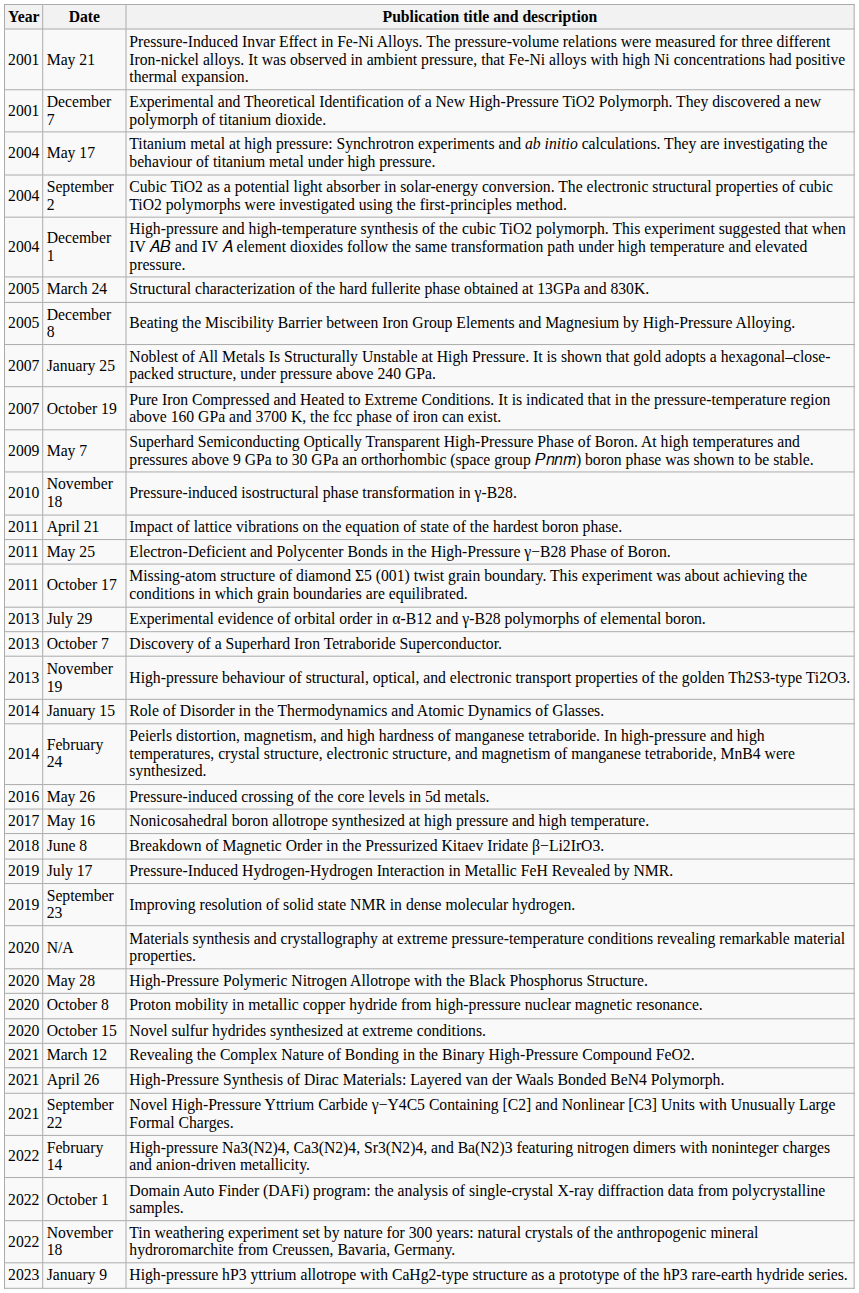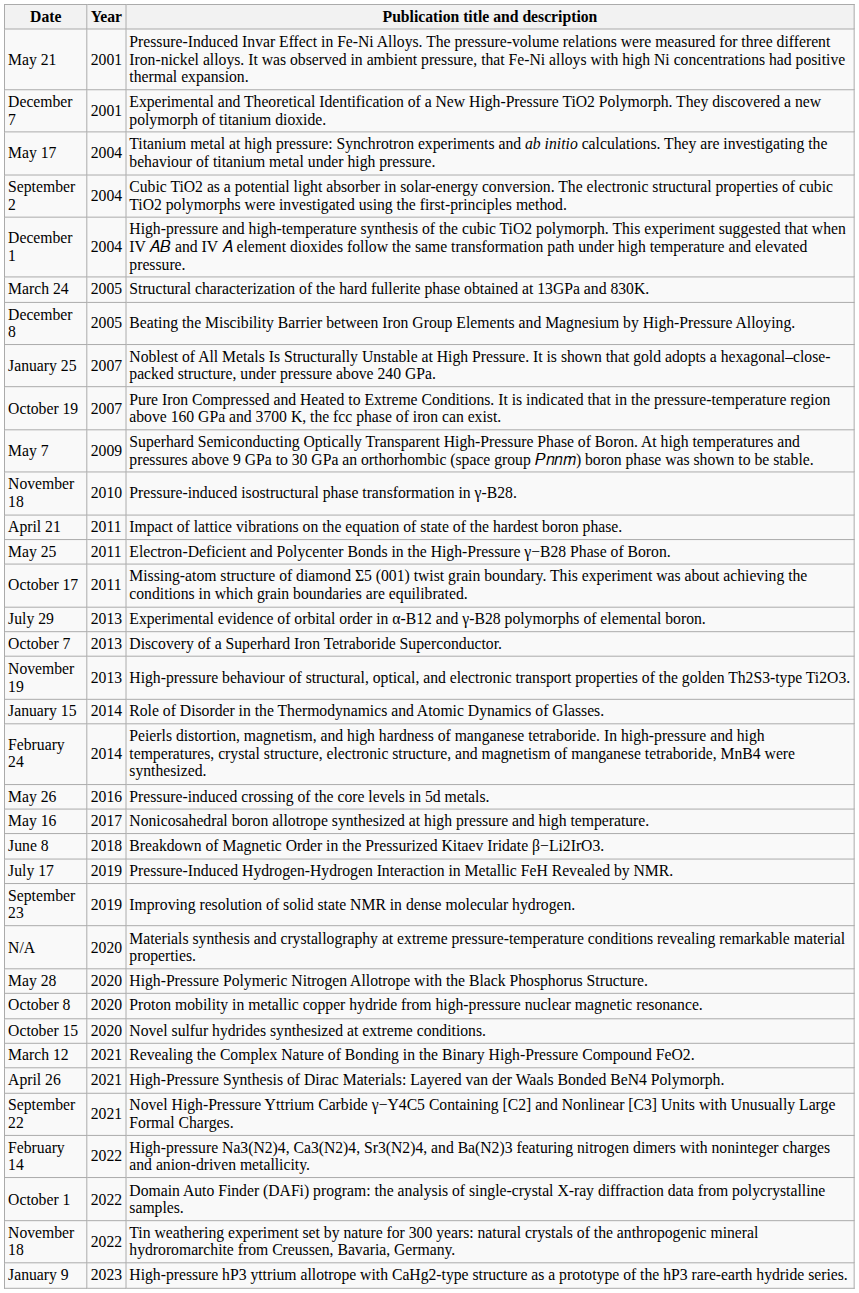columns swapped: (24, 16) <-> (84, 16)
